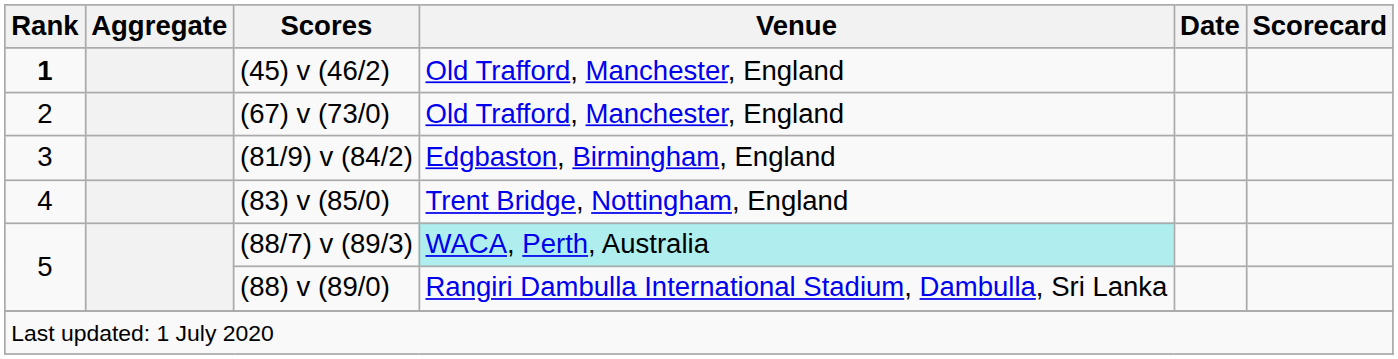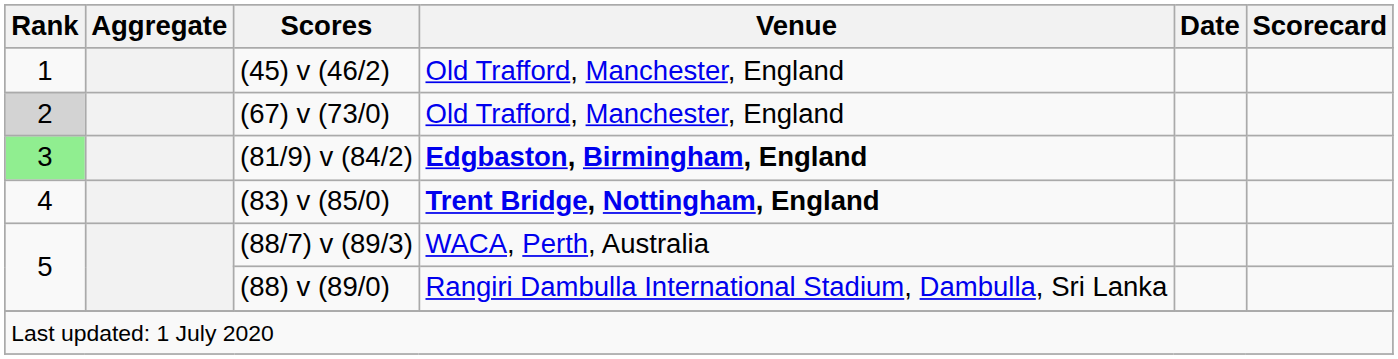(45, 69) bold -> (45, 69) normal
(45, 113) no background -> (45, 113) lightgrey background
(45, 157) no background -> (45, 157) lightgreen background
(630, 157) normal -> (646, 157) bold
(637, 200) normal -> (653, 200) bold
(567, 244) paleturquoise background -> (567, 244) no background
